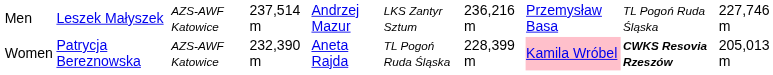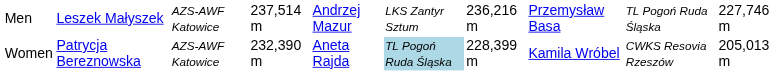(417, 54) no background -> (418, 54) lightblue background
(572, 53) pink background -> (574, 53) no background
(665, 53) bold -> (666, 54) normal
